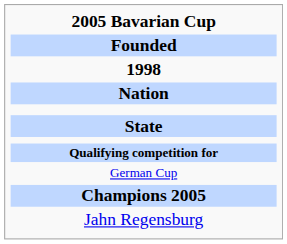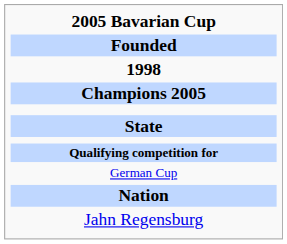(144, 93) Nation -> (144, 93) Champions 2005
(144, 195) Champions 2005 -> (144, 195) Nation
